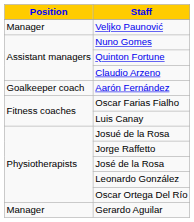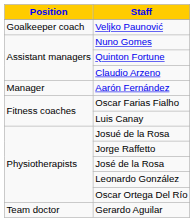(25, 27) Manager -> (45, 27) Goalkeeper coach
(45, 88) Goalkeeper coach -> (25, 88) Manager
(25, 210) Manager -> (33, 210) Team doctor
